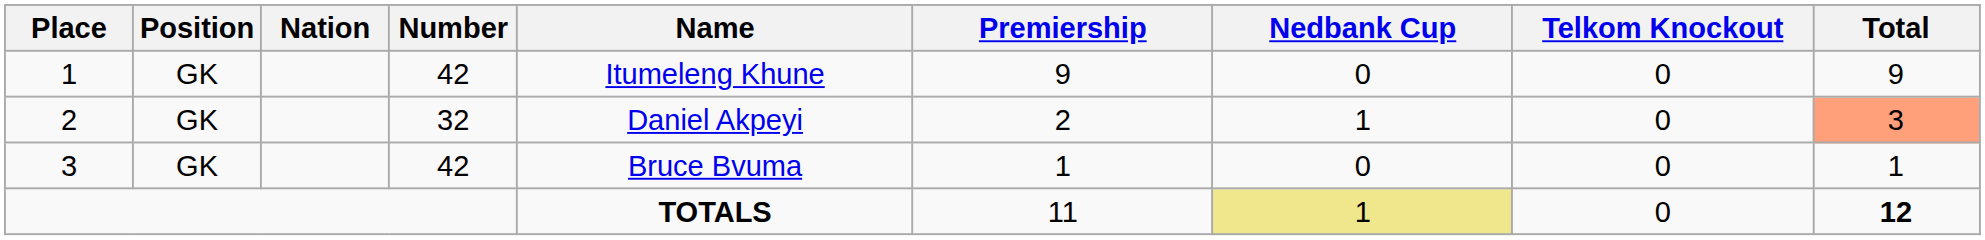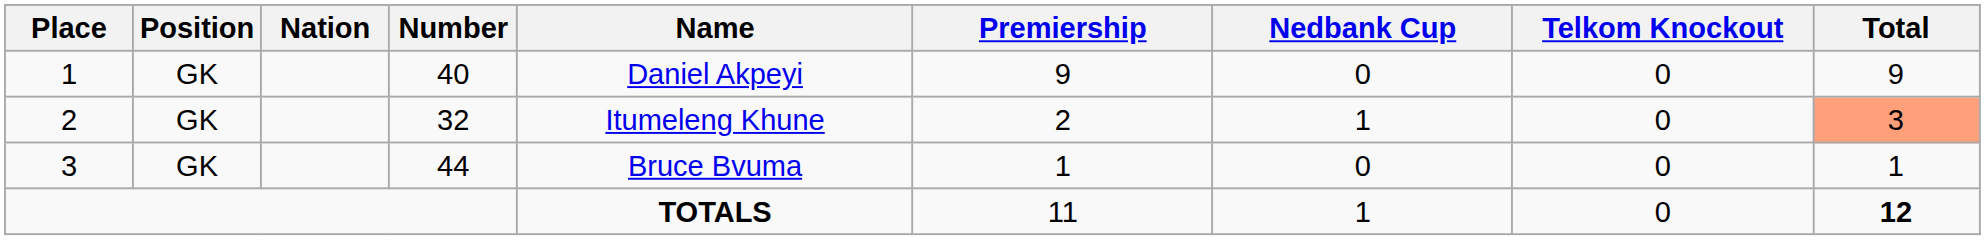(453, 74) 42 -> (453, 74) 40
(715, 74) Itumeleng Khune -> (715, 74) Daniel Akpeyi
(715, 120) Daniel Akpeyi -> (715, 120) Itumeleng Khune
(453, 166) 42 -> (453, 166) 44
(1363, 212) khaki background -> (1363, 212) no background
